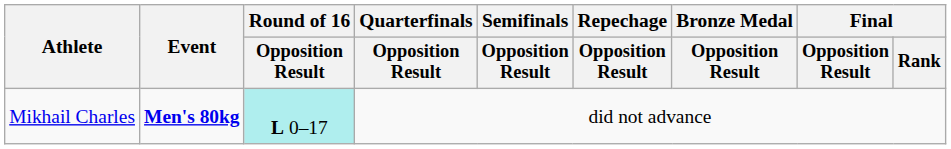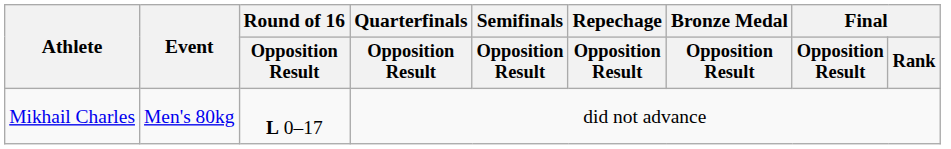(192, 116) bold -> (189, 116) normal
(299, 127) paleturquoise background -> (294, 127) no background
